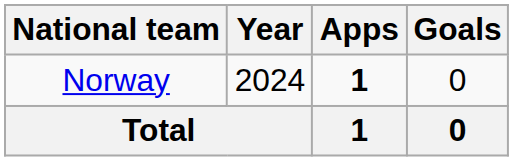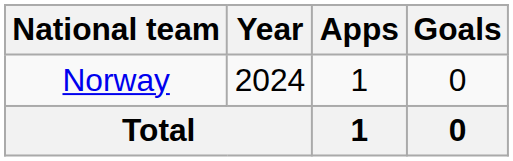(359, 79) bold -> (359, 79) normal
